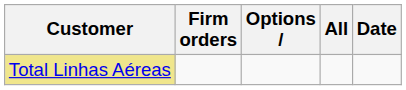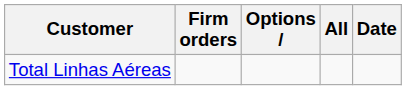(90, 69) khaki background -> (90, 69) no background
